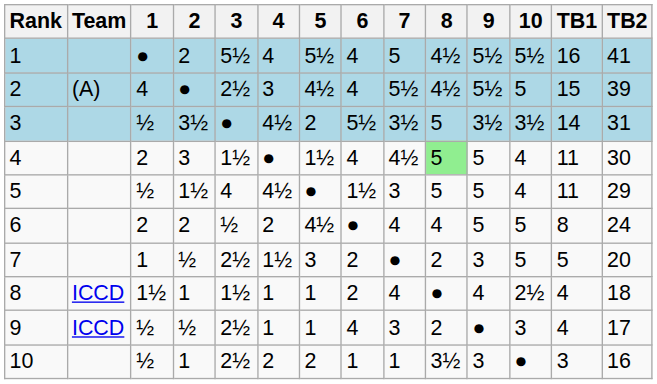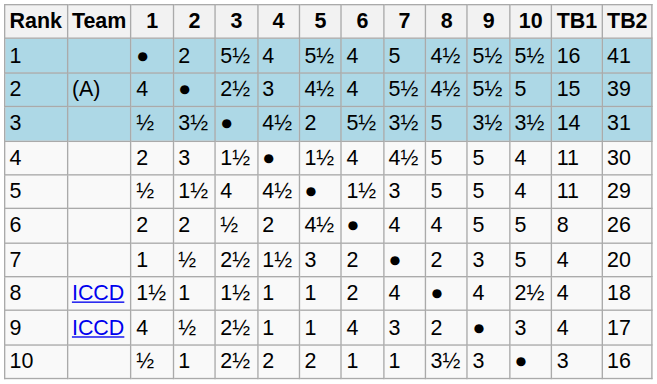(436, 157) lightgreen background -> (436, 157) no background
(619, 225) 24 -> (619, 225) 26
(563, 259) 5 -> (563, 259) 4
(145, 327) ½ -> (142, 327) 4
